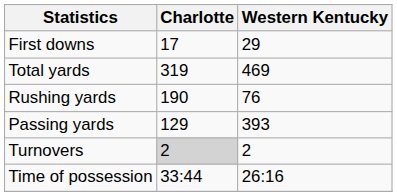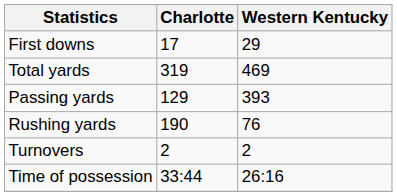rows swapped: (62, 97) <-> (61, 124)
(165, 151) lightgrey background -> (165, 151) no background
